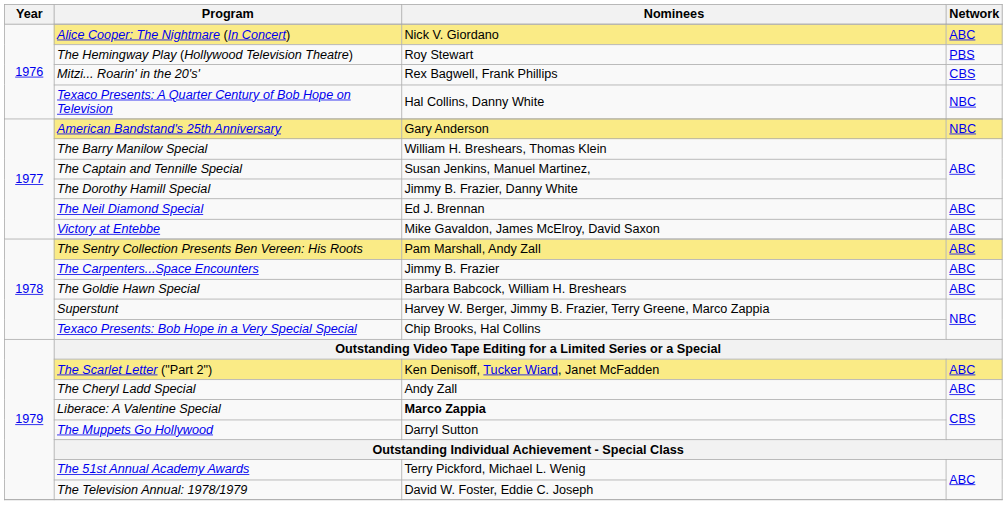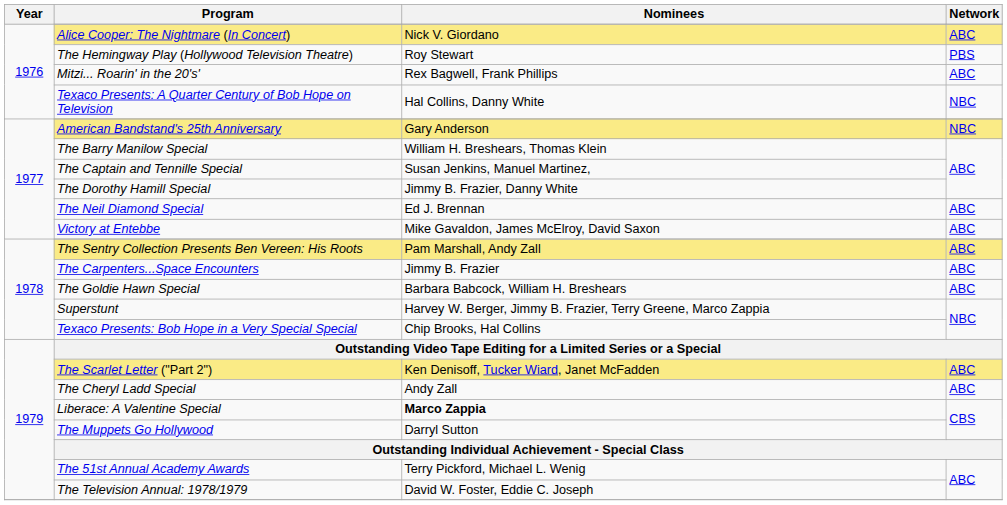(962, 74) CBS -> (962, 74) ABC
